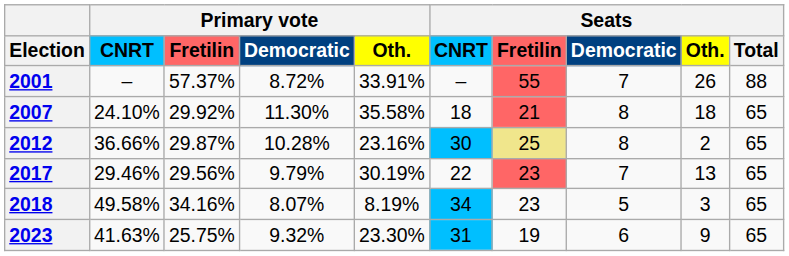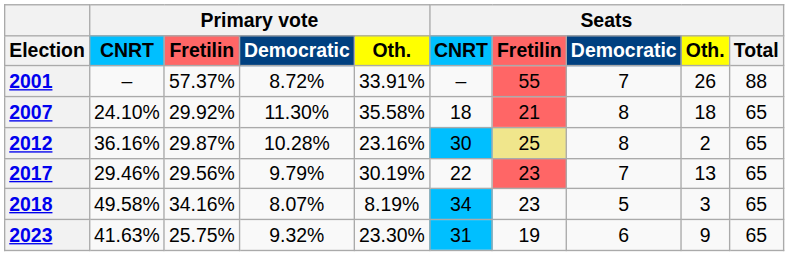(127, 143) 36.66% -> (127, 143) 36.16%
